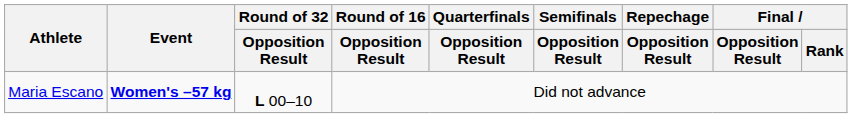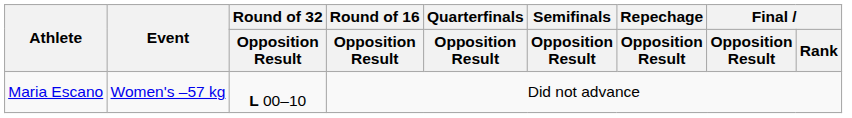(171, 92) bold -> (168, 92) normal
